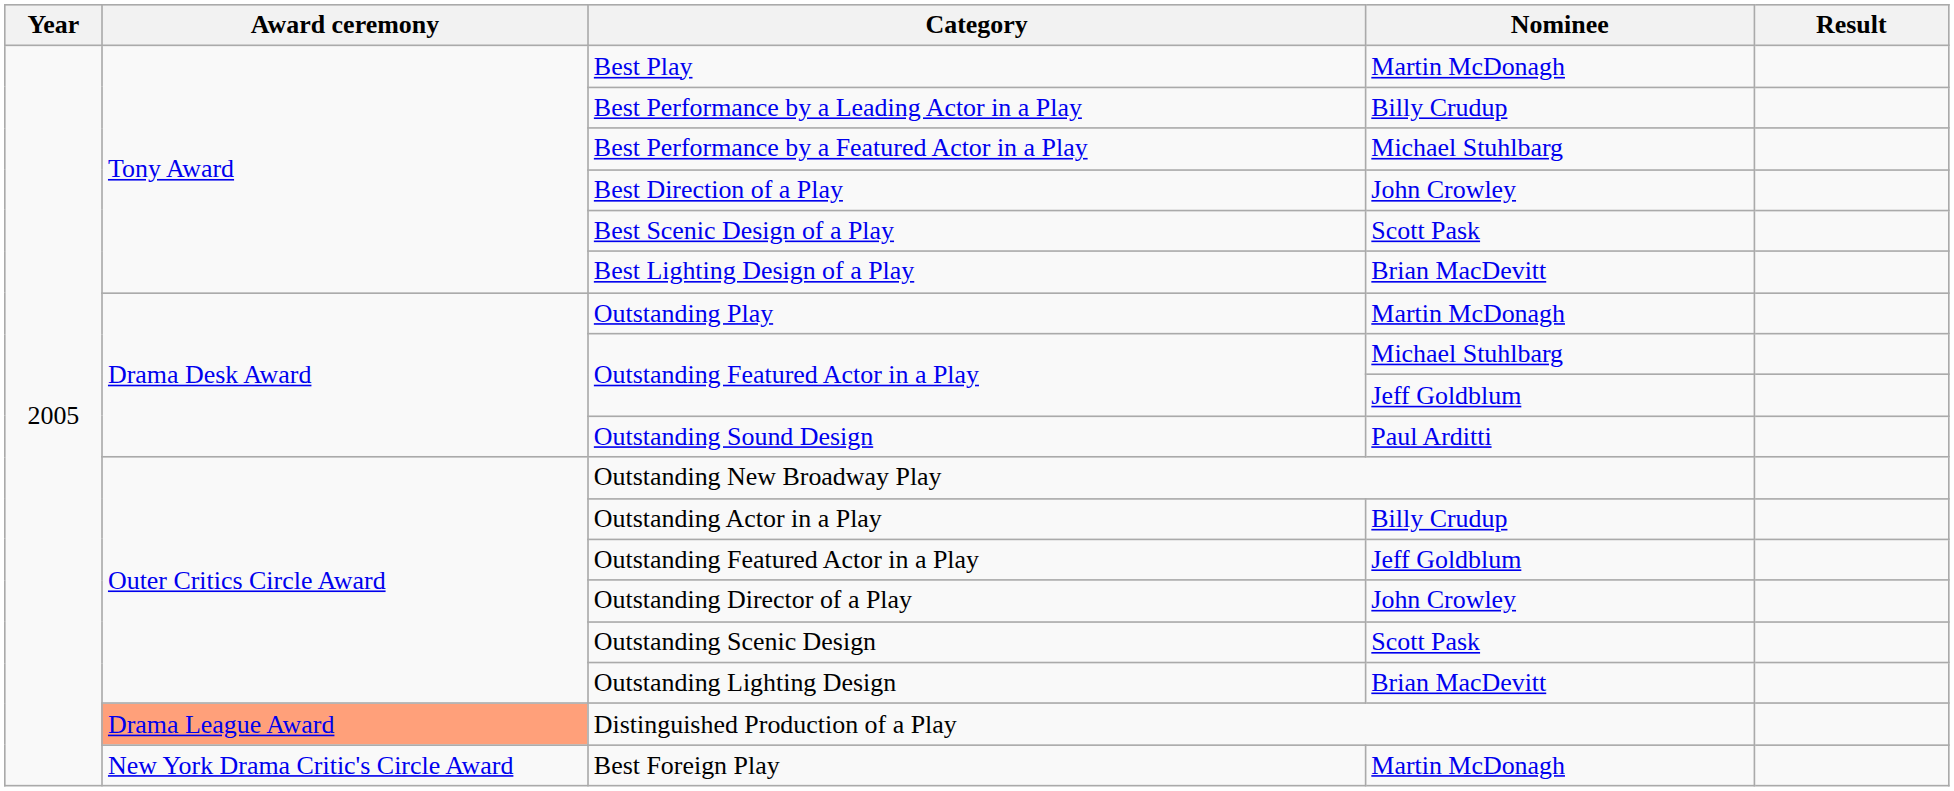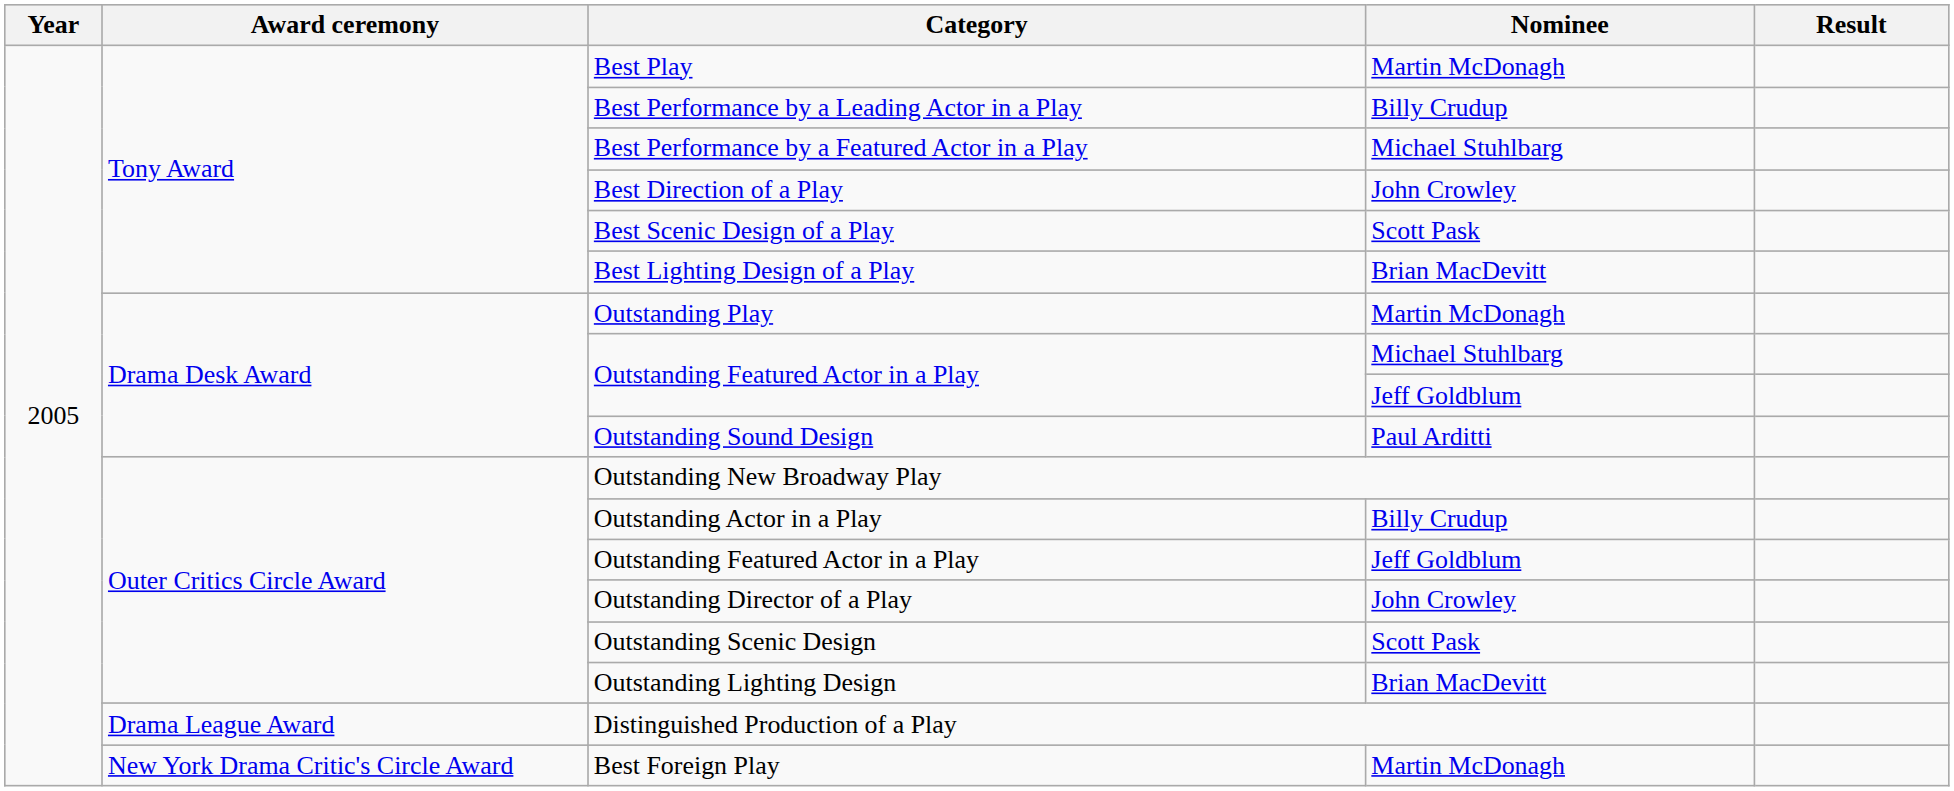(221, 723) lightsalmon background -> (221, 723) no background
